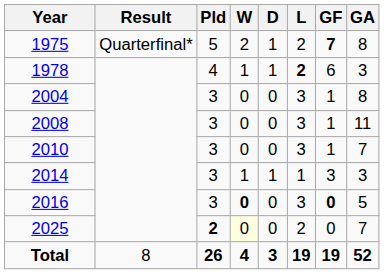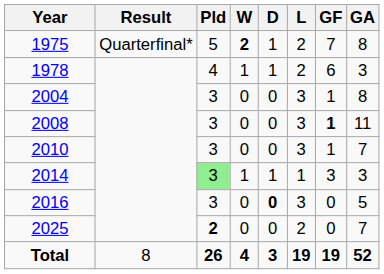(244, 44) normal -> (244, 44) bold
(331, 44) bold -> (331, 44) normal
(301, 70) bold -> (301, 70) normal
(331, 123) normal -> (331, 123) bold
(213, 176) no background -> (213, 176) lightgreen background
(244, 202) bold -> (244, 202) normal
(273, 202) normal -> (273, 202) bold
(331, 202) bold -> (331, 202) normal
(244, 228) lightyellow background -> (244, 228) no background
